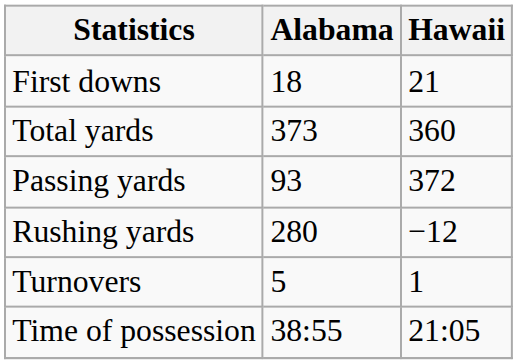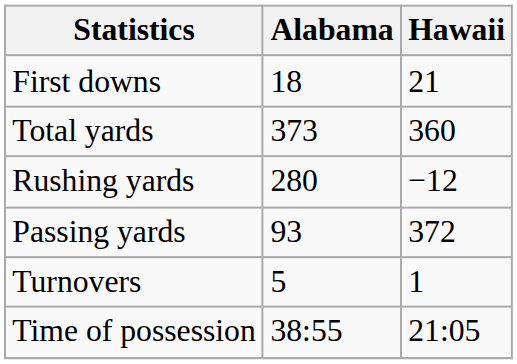rows swapped: (103, 231) <-> (99, 181)
